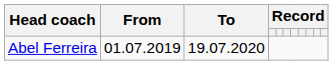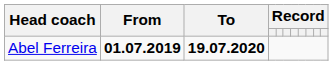(142, 48) normal -> (142, 48) bold
(226, 48) normal -> (226, 48) bold
